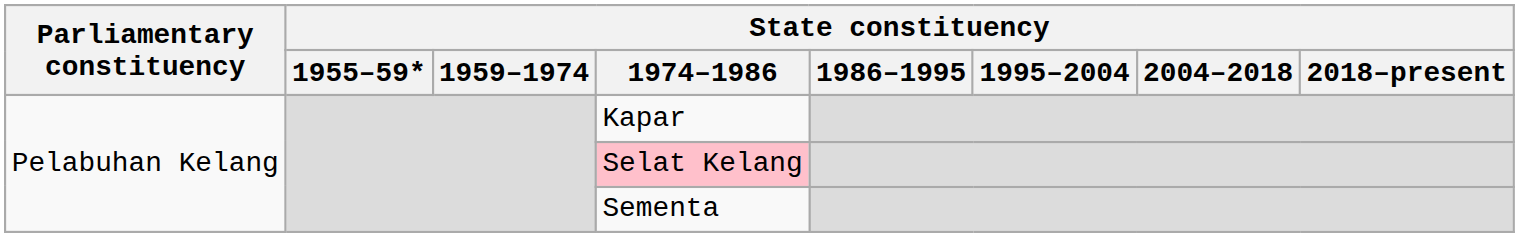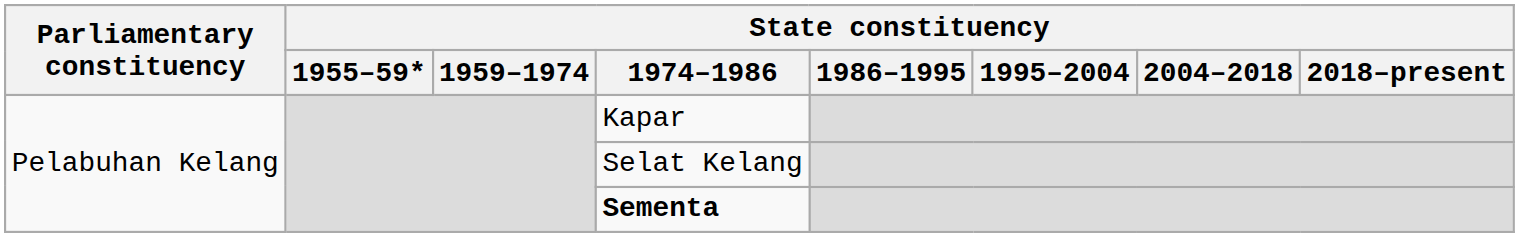(703, 164) pink background -> (703, 164) no background
(661, 209) normal -> (661, 209) bold
